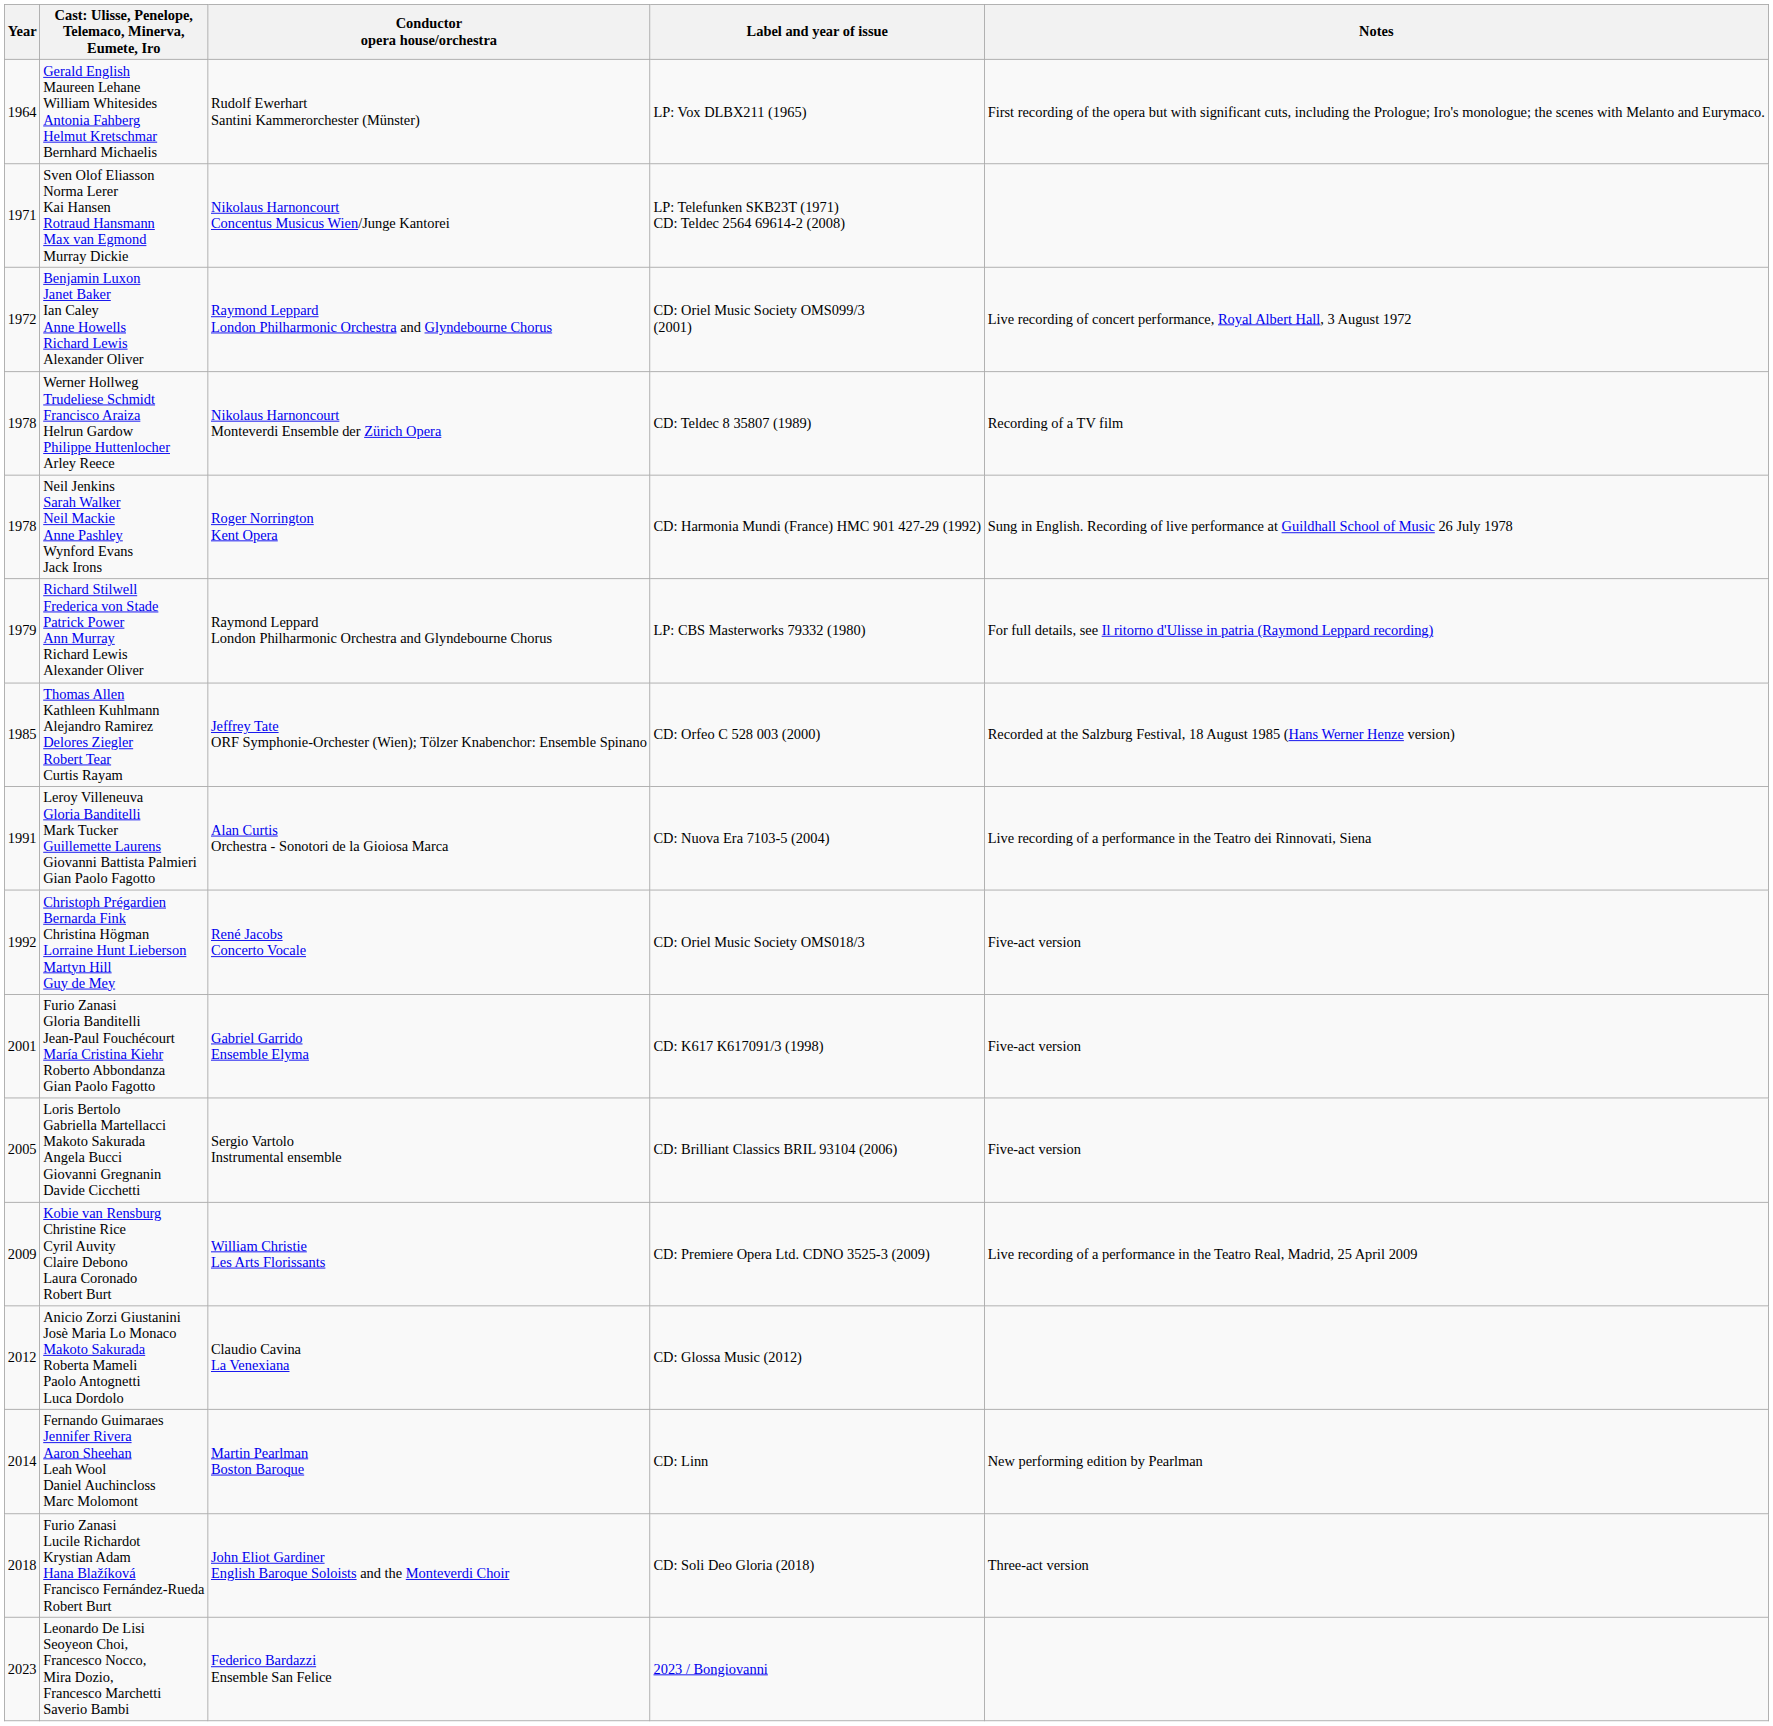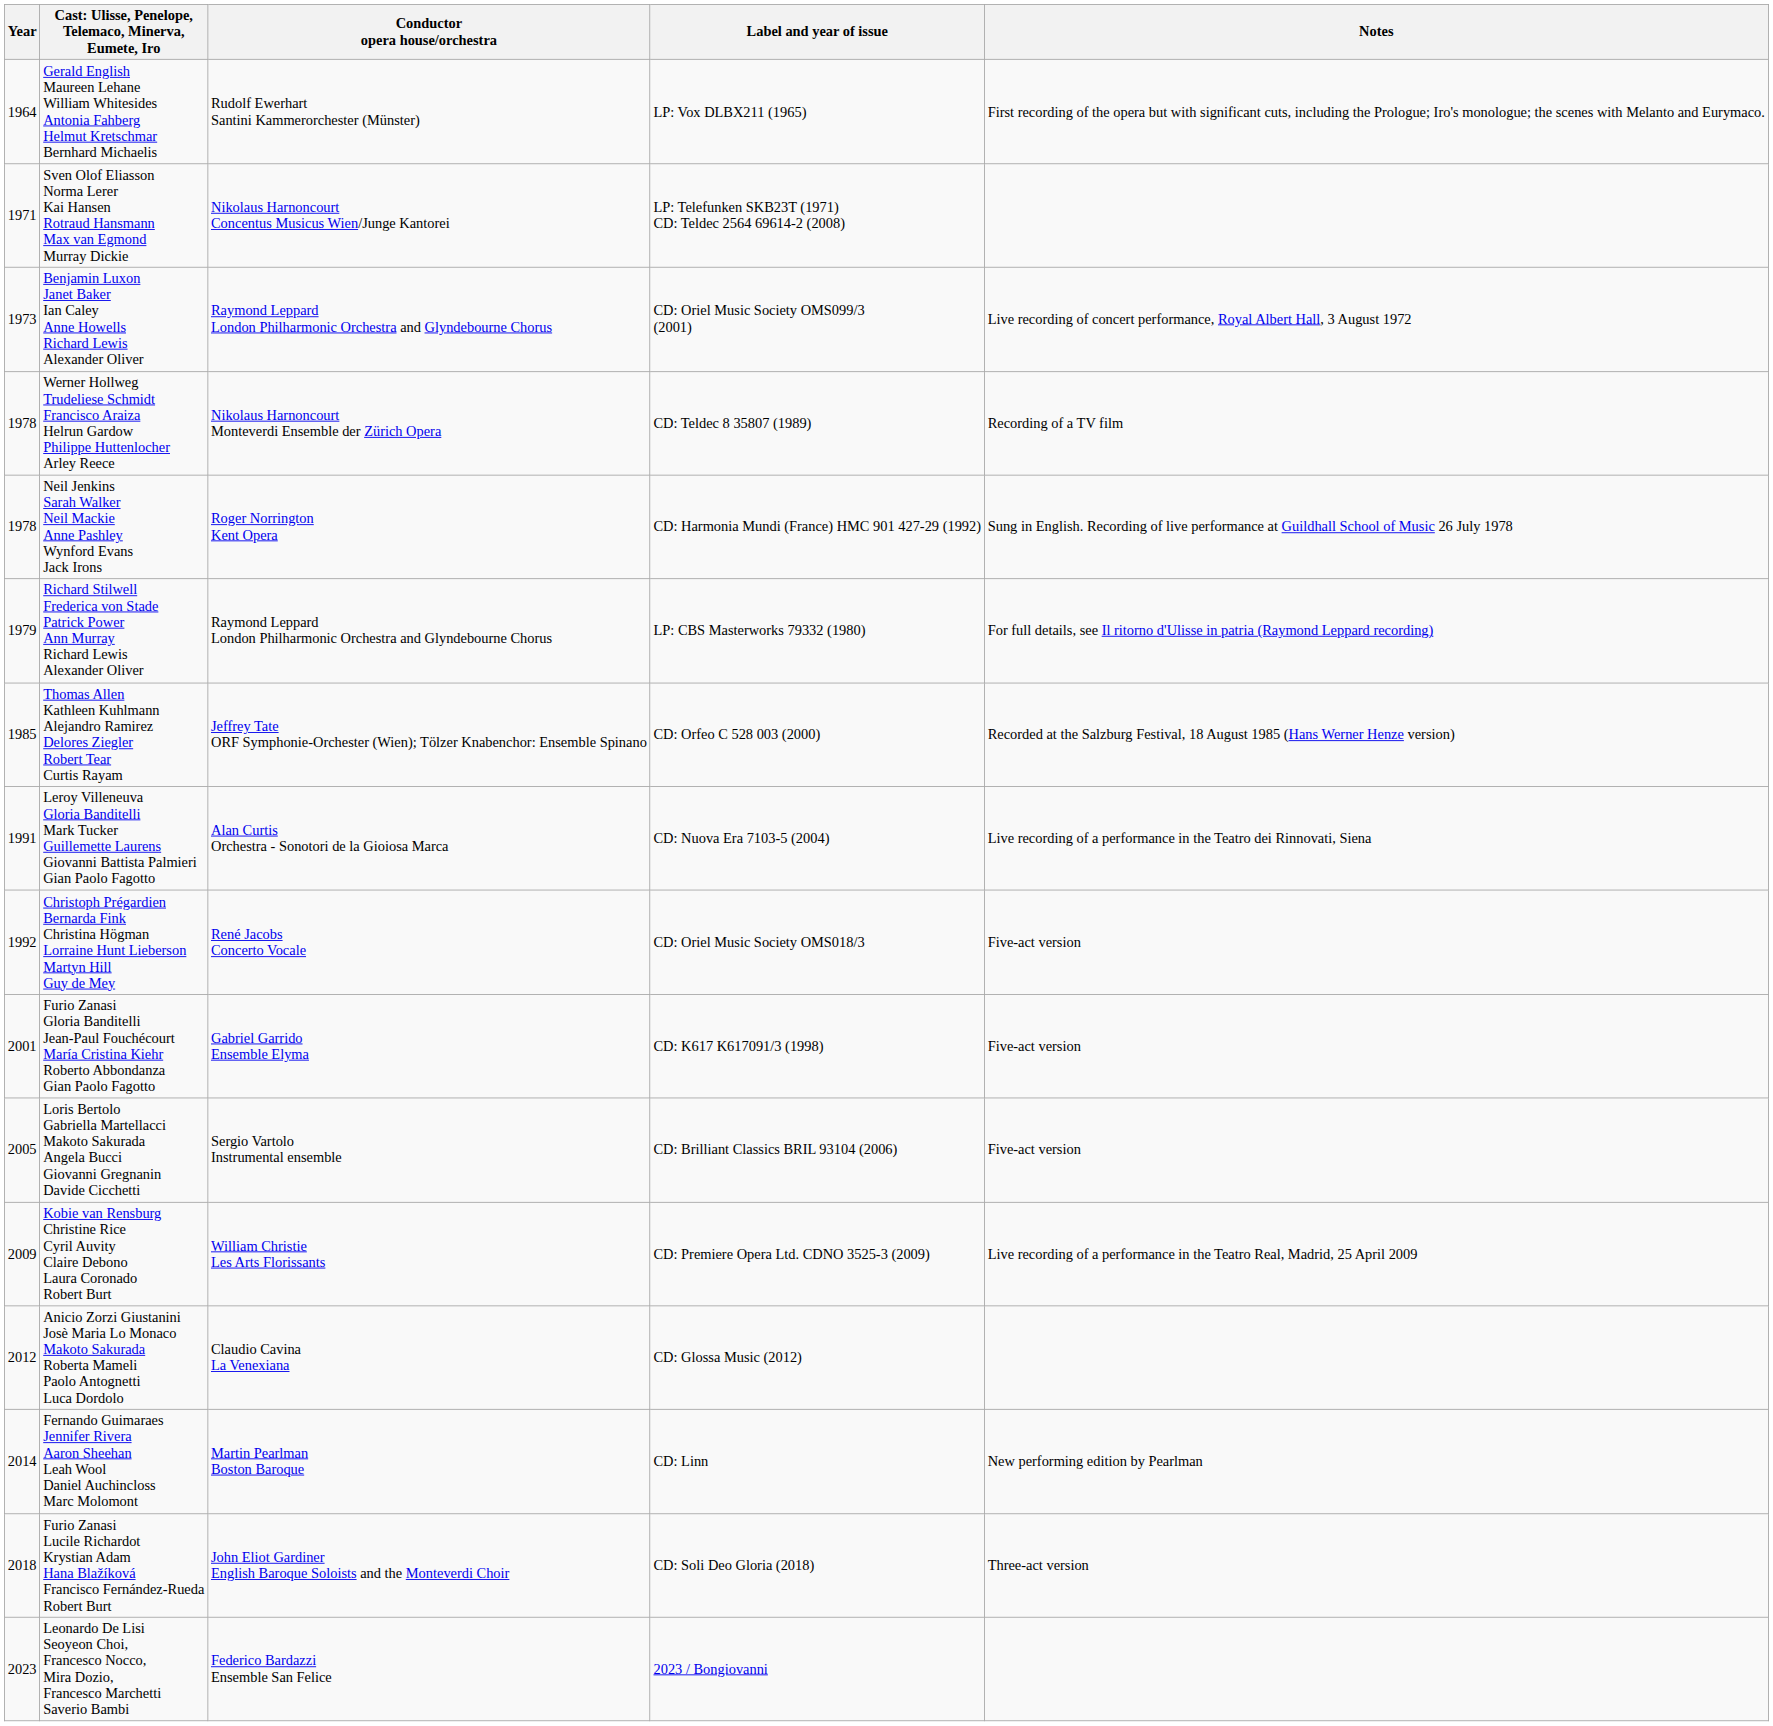(22, 319) 1972 -> (22, 319) 1973
